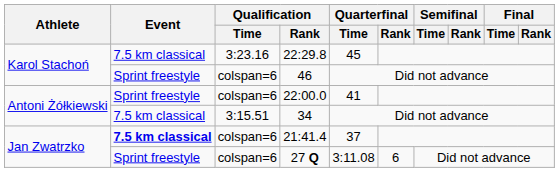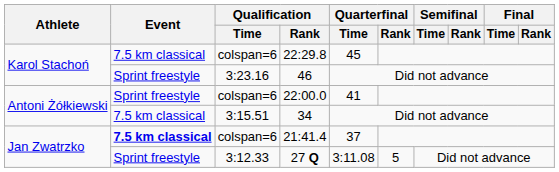(247, 55) 3:23.16 -> (247, 55) colspan=6
(247, 75) colspan=6 -> (247, 75) 3:23.16
(247, 157) colspan=6 -> (247, 157) 3:12.33
(396, 157) 6 -> (396, 157) 5
